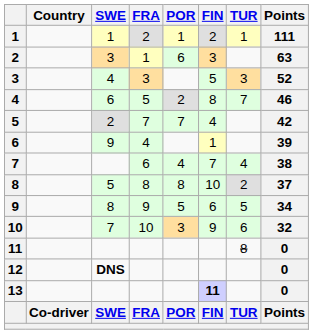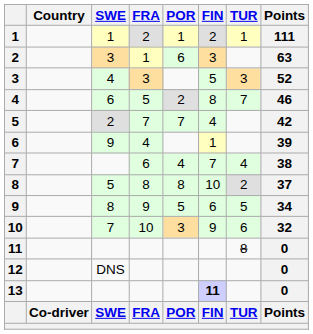(111, 269) bold -> (111, 269) normal
